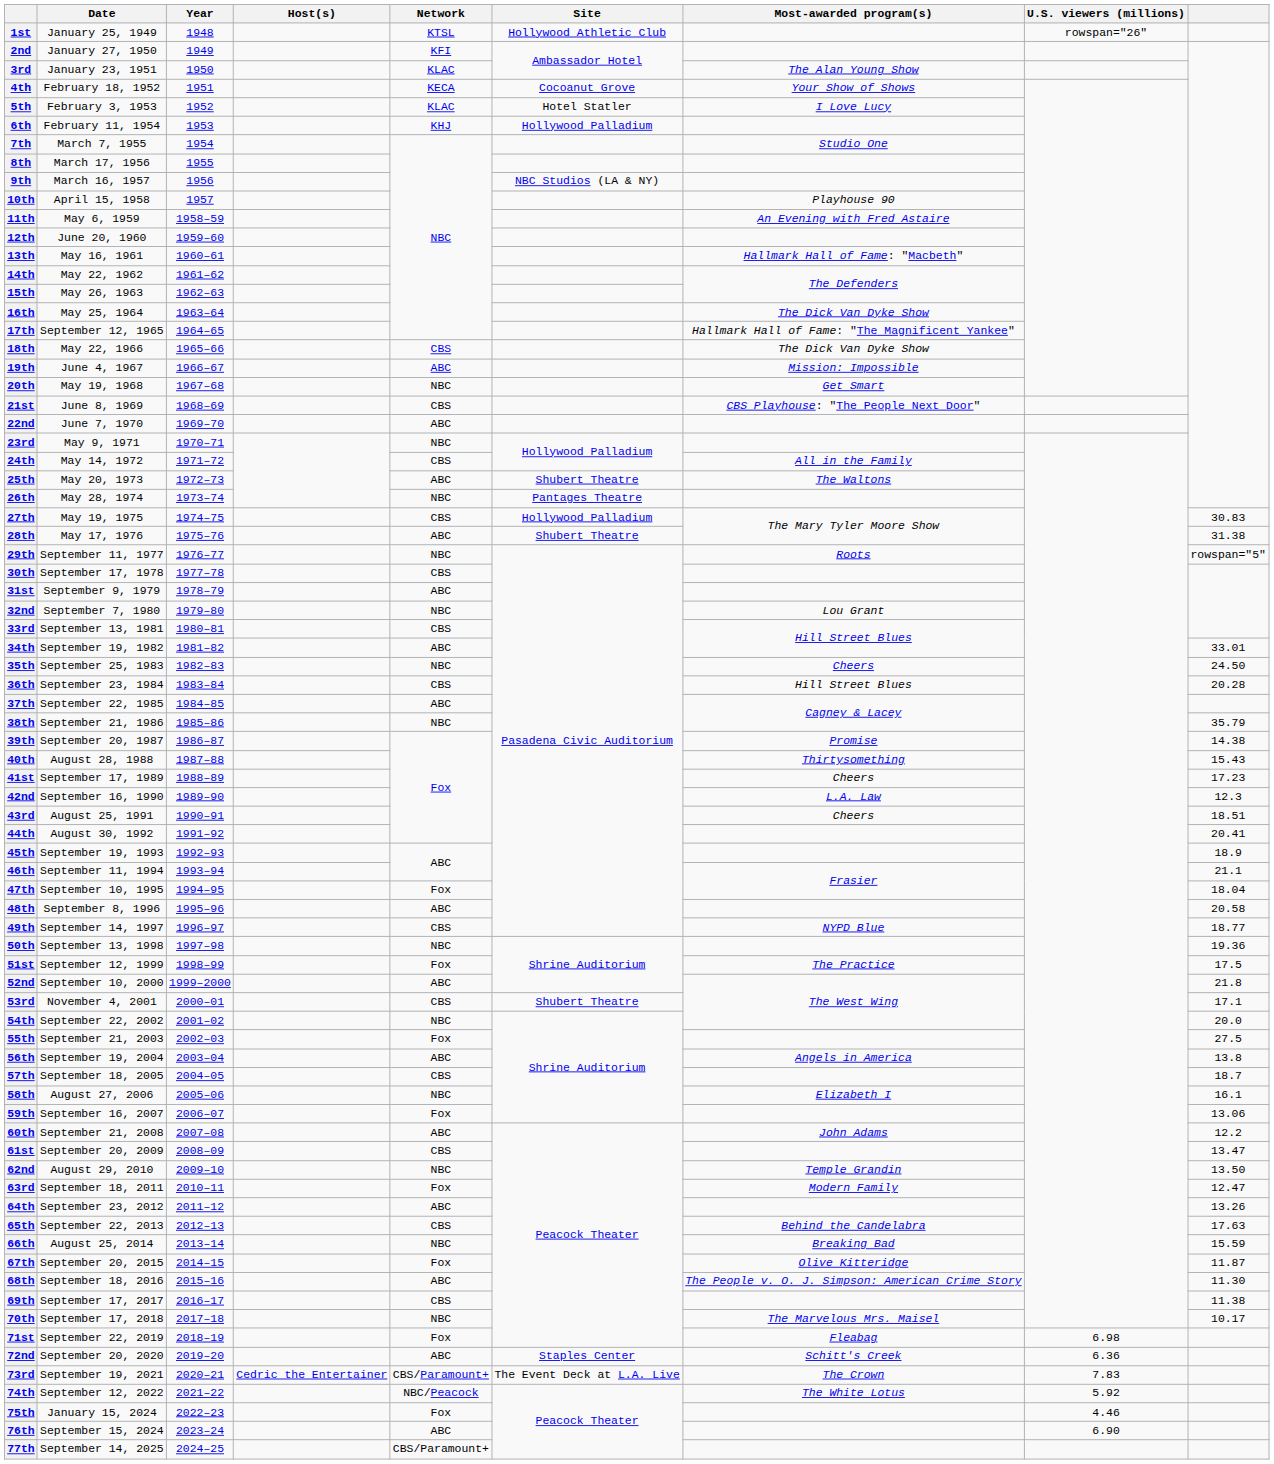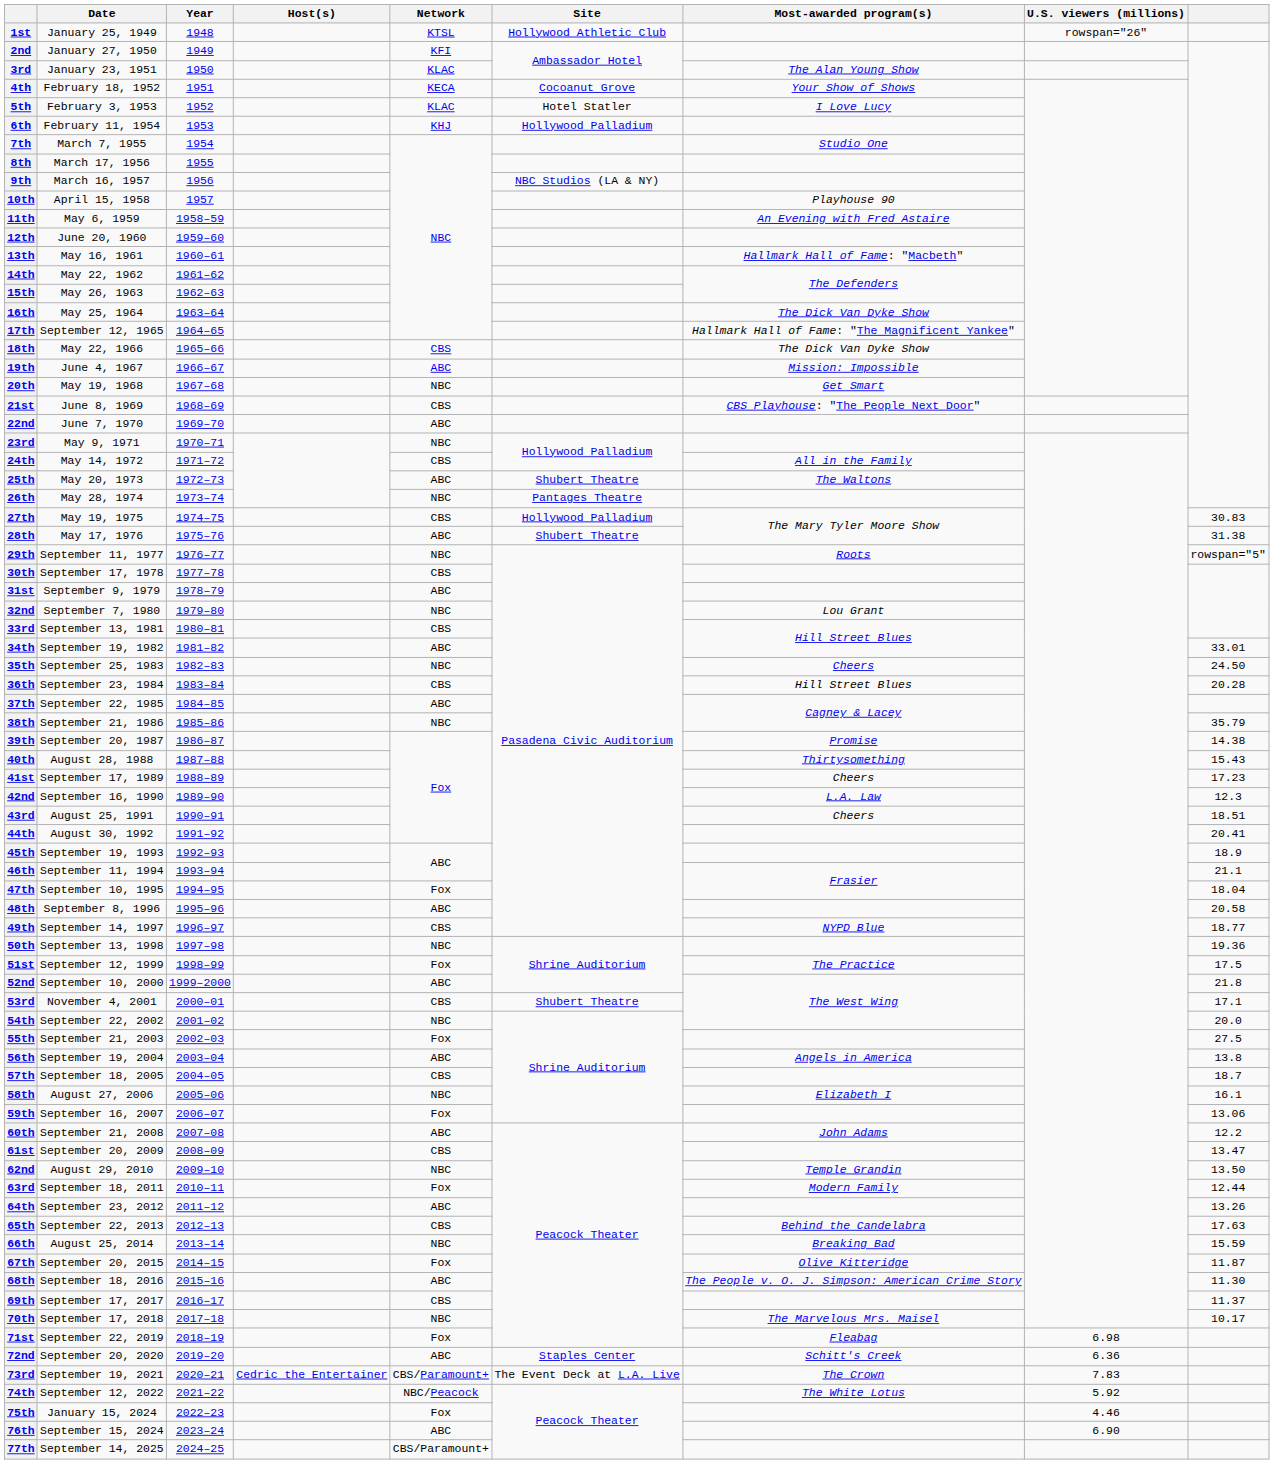(1228, 1188) 12.47 -> (1228, 1188) 12.44
(1228, 1300) 11.38 -> (1228, 1300) 11.37
